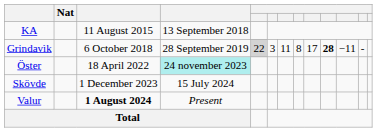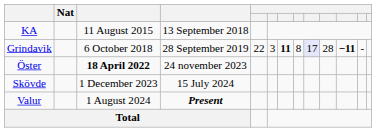(259, 48) lightgrey background -> (259, 48) no background
(286, 48) normal -> (285, 48) bold
(312, 48) no background -> (312, 48) lavender background
(328, 48) bold -> (328, 48) normal
(347, 48) normal -> (347, 48) bold
(118, 65) normal -> (118, 65) bold
(205, 65) paleturquoise background -> (205, 65) no background
(118, 100) bold -> (118, 100) normal
(205, 100) normal -> (205, 100) bold
